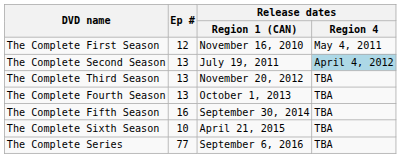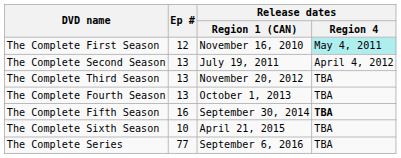(348, 46) no background -> (348, 46) paleturquoise background
(354, 62) lightblue background -> (354, 62) no background
(323, 112) normal -> (323, 112) bold
